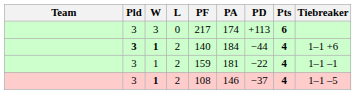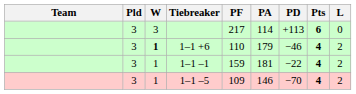columns swapped: (177, 13) <-> (323, 13)
(231, 30) 174 -> (265, 30) 114
(134, 47) bold -> (134, 47) normal
(202, 47) 140 -> (237, 47) 110
(231, 47) 184 -> (265, 47) 179
(259, 47) −44 -> (293, 47) −46
(156, 81) bold -> (156, 81) normal
(202, 81) 108 -> (237, 81) 109
(259, 81) −37 -> (293, 81) −70
